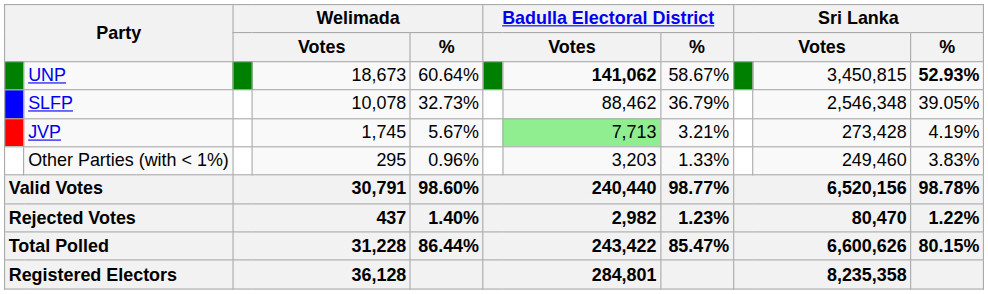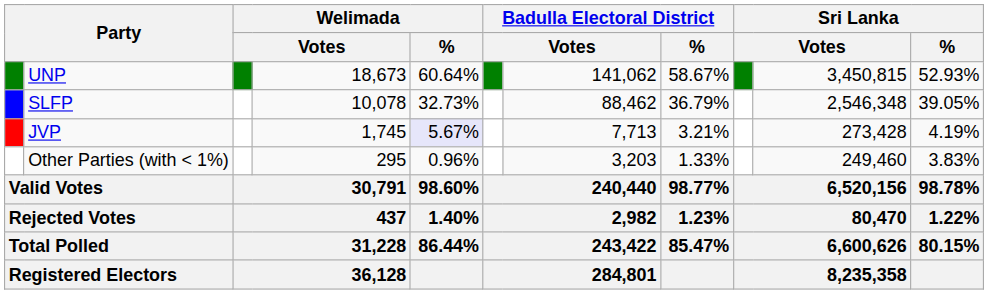(624, 75) bold -> (624, 75) normal
(949, 75) bold -> (949, 75) normal
(454, 132) no background -> (454, 132) lavender background
(634, 132) lightgreen background -> (634, 132) no background
